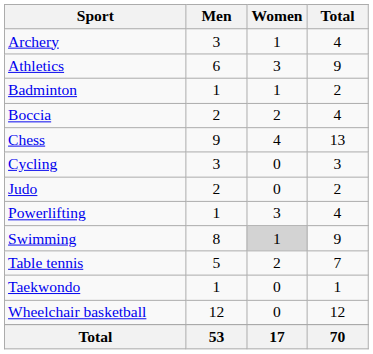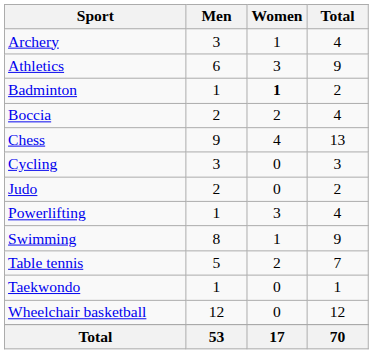(277, 90) normal -> (277, 90) bold
(277, 238) lightgrey background -> (277, 238) no background
